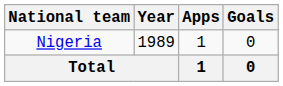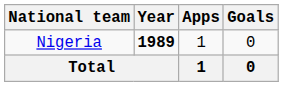(156, 43) normal -> (156, 43) bold
